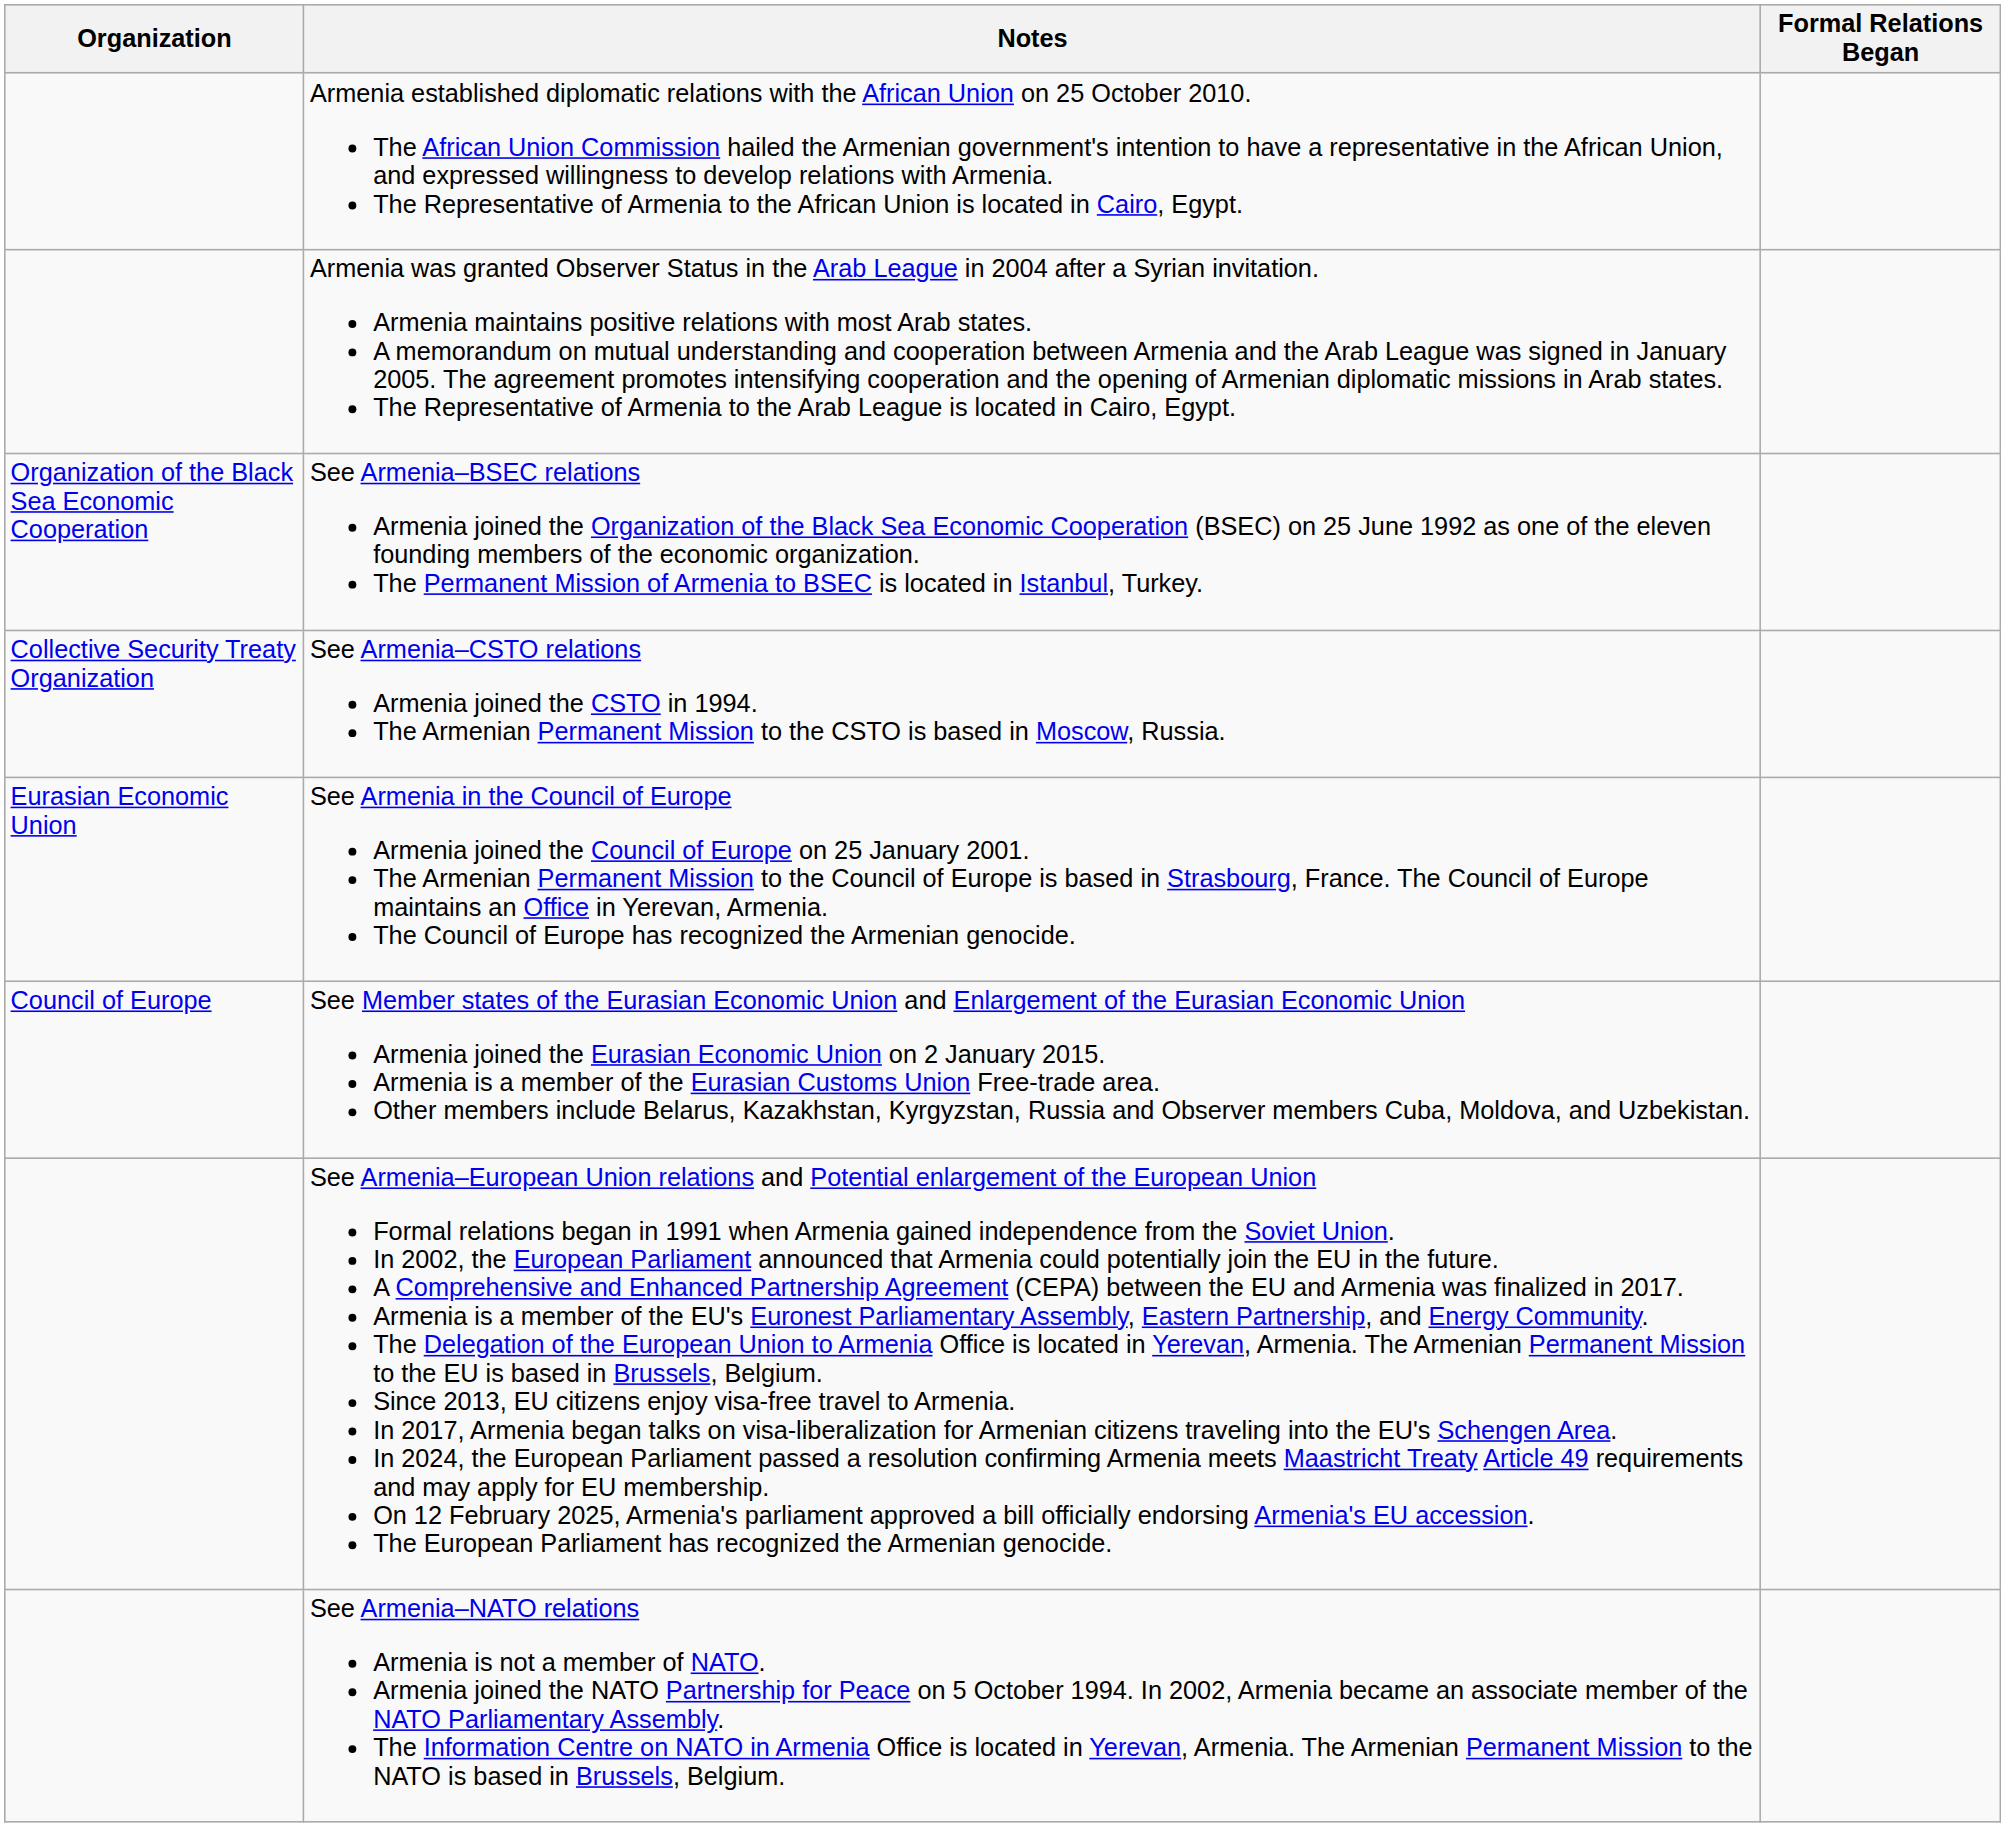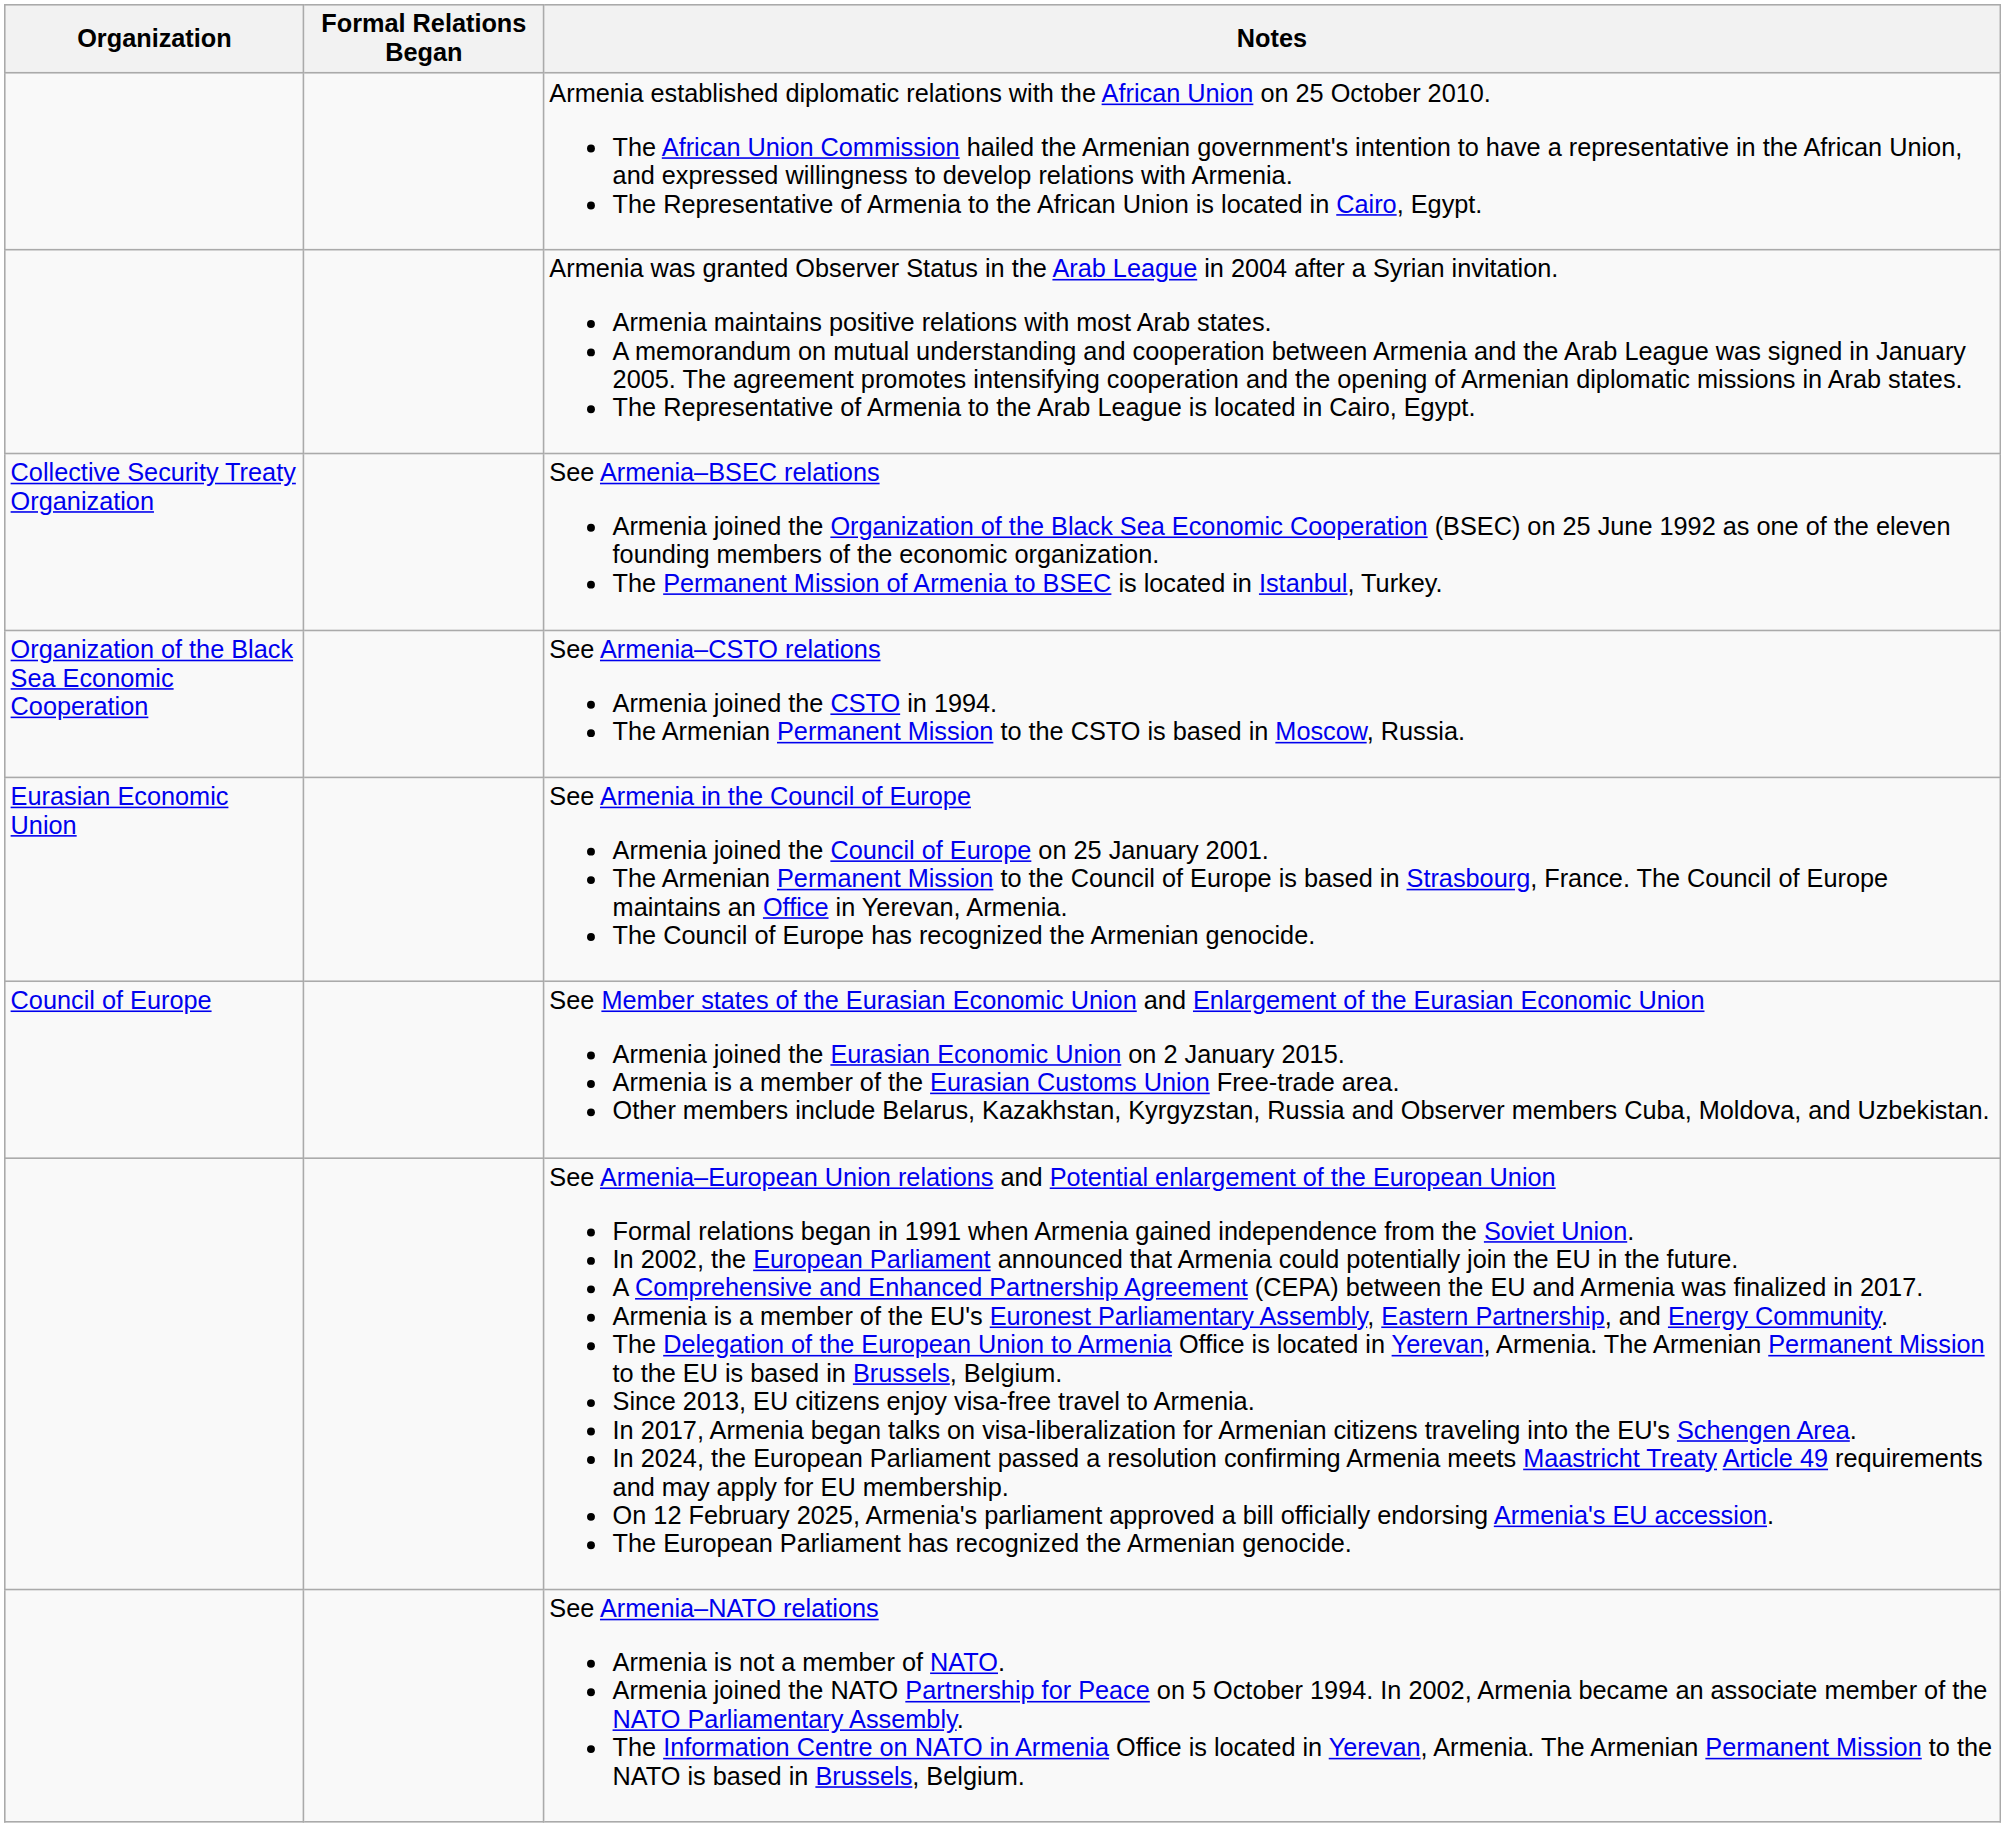columns swapped: (1881, 38) <-> (1032, 38)
(152, 501) Organization of the Black Sea Economic Cooperation -> (153, 487) Collective Security Treaty Organization
(153, 663) Collective Security Treaty Organization -> (152, 677) Organization of the Black Sea Economic Cooperation
